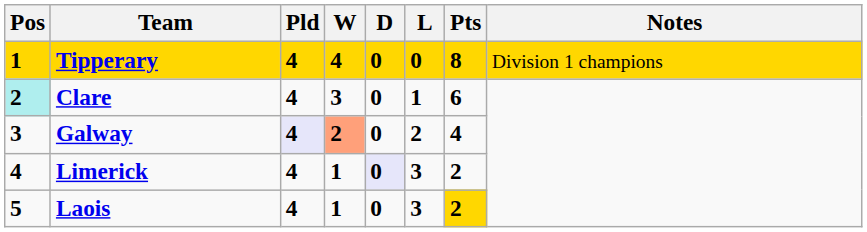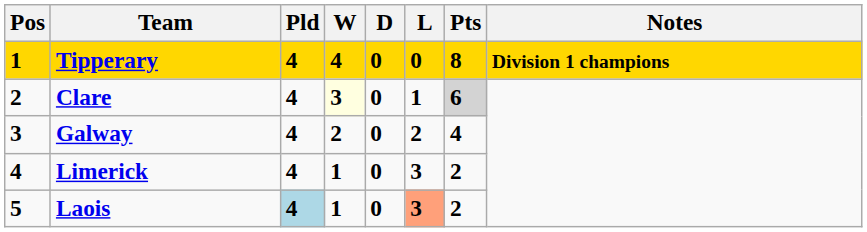(577, 61) normal -> (581, 60) bold
(16, 97) paleturquoise background -> (16, 97) no background
(336, 97) no background -> (336, 97) lightyellow background
(456, 97) no background -> (456, 97) lightgrey background
(292, 134) lavender background -> (292, 134) no background
(336, 134) lightsalmon background -> (336, 134) no background
(376, 171) lavender background -> (376, 171) no background
(292, 208) no background -> (292, 208) lightblue background
(416, 208) no background -> (416, 208) lightsalmon background
(456, 208) gold background -> (456, 208) no background
